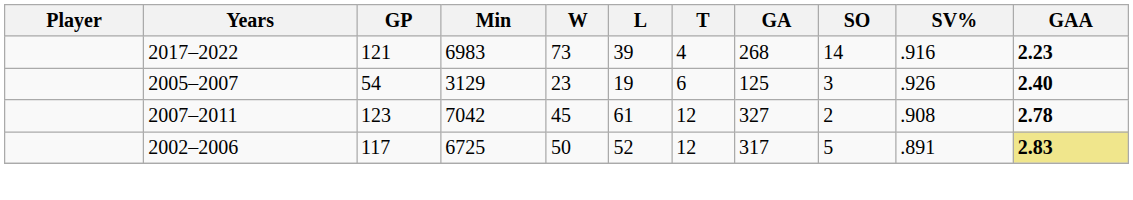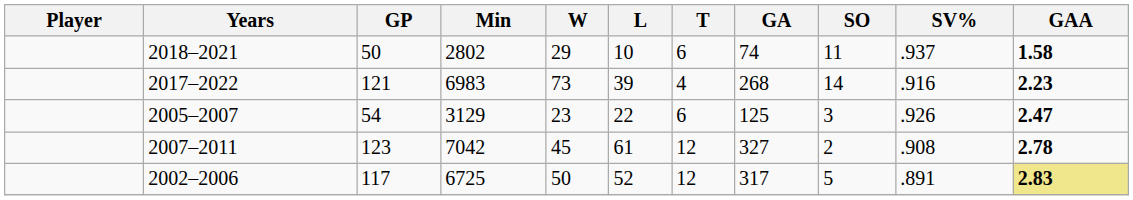+ row: (193, 52)
(624, 83) 19 -> (624, 115) 22
(1035, 83) 2.40 -> (1035, 115) 2.47
